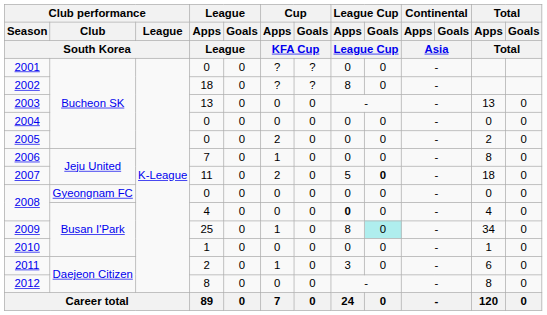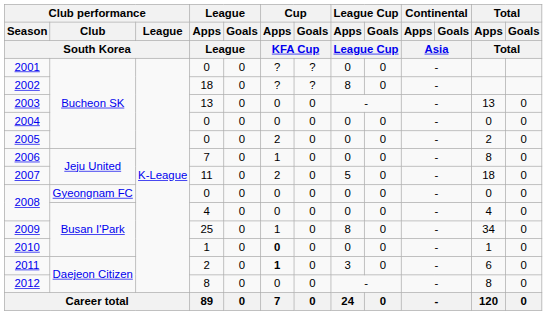(383, 175) bold -> (383, 175) normal
(348, 211) bold -> (348, 211) normal
(383, 229) paleturquoise background -> (383, 229) no background
(277, 247) normal -> (277, 247) bold
(277, 265) normal -> (277, 265) bold
